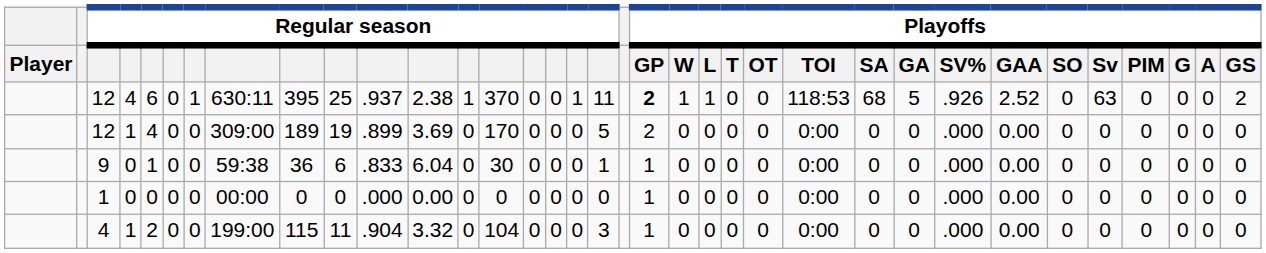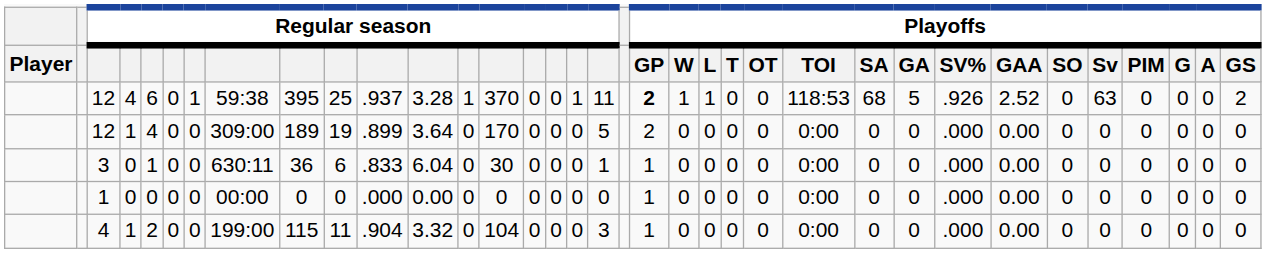(242, 98) 630:11 -> (242, 98) 59:38
(433, 98) 2.38 -> (433, 98) 3.28
(433, 131) 3.69 -> (433, 131) 3.64
(103, 164) 9 -> (103, 164) 3
(242, 164) 59:38 -> (242, 164) 630:11
